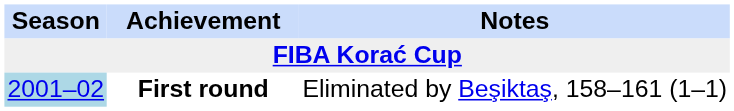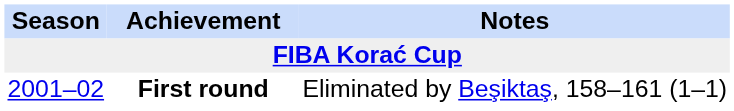(56, 89) lightblue background -> (56, 89) no background
